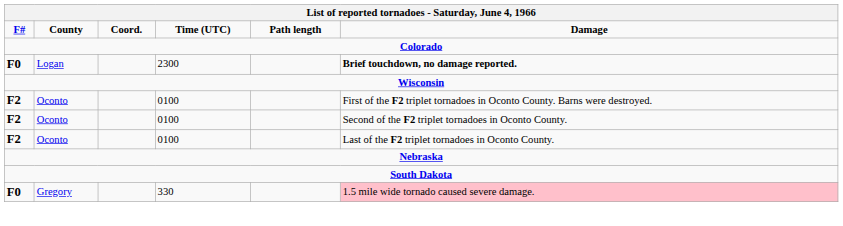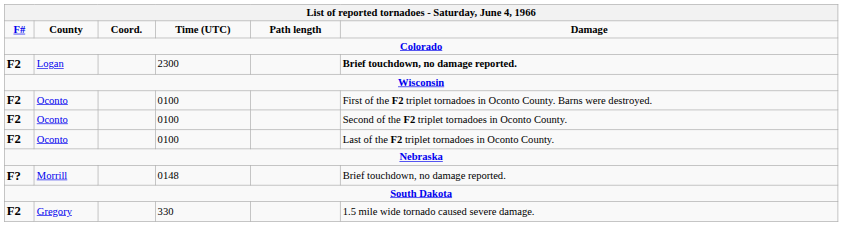(14, 64) F0 -> (14, 64) F2
+ row: (52, 175)
(14, 192) F0 -> (14, 211) F2
(439, 192) pink background -> (439, 211) no background
